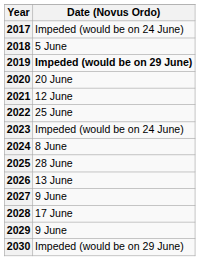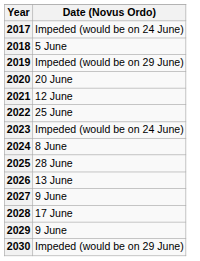(114, 63) bold -> (109, 63) normal
